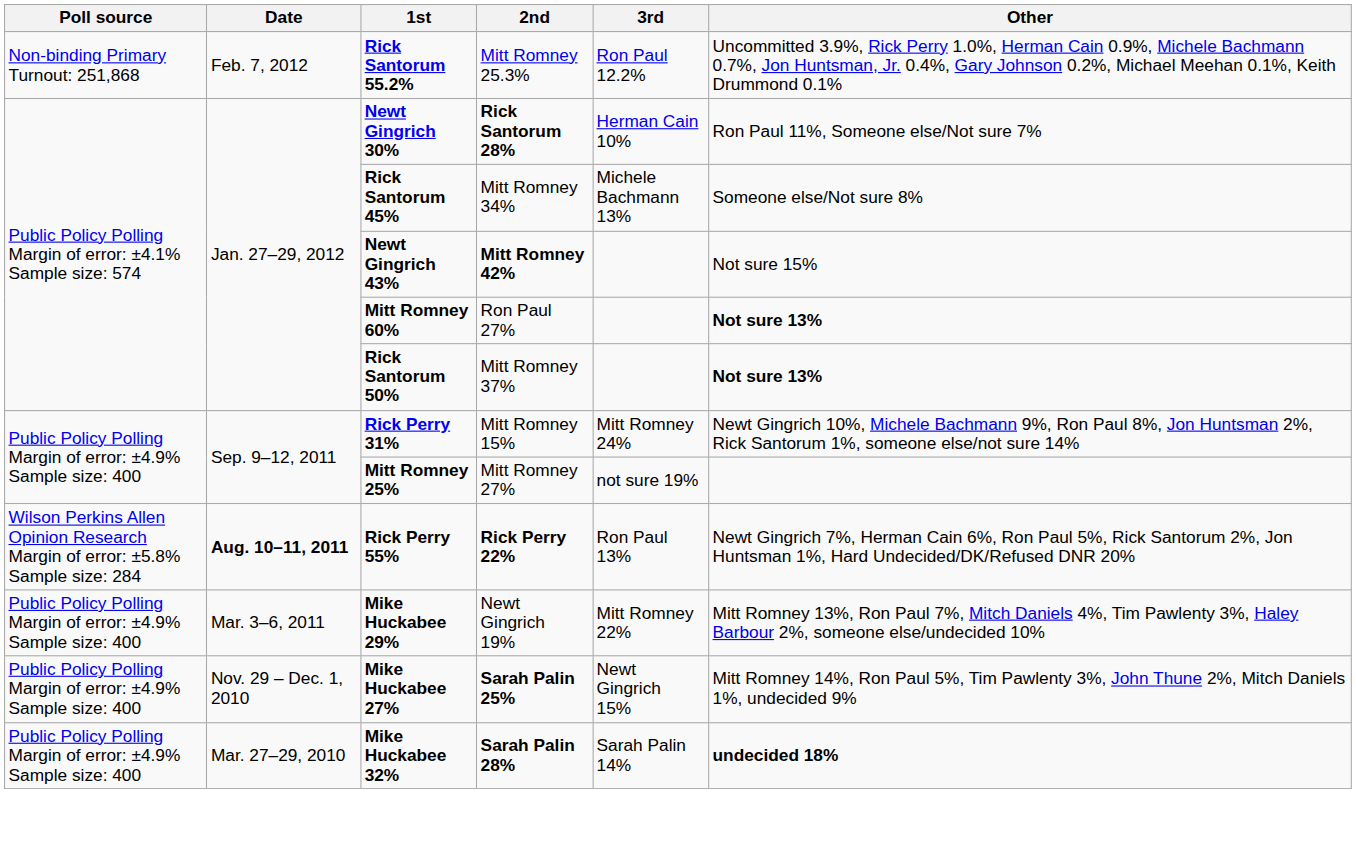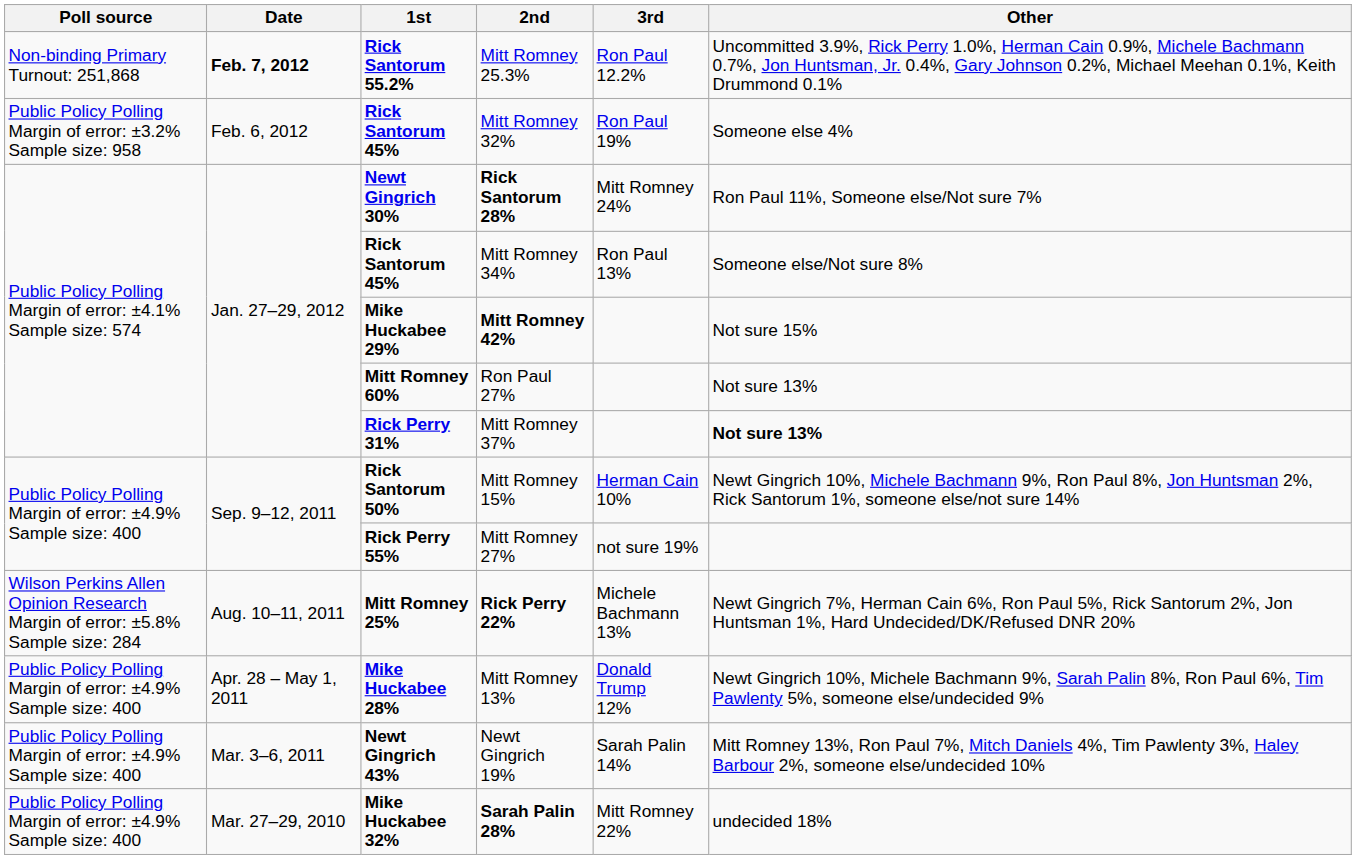(259, 65) normal -> (260, 65) bold
+ row: (529, 131)
(647, 131) Herman Cain 10% -> (645, 197) Mitt Romney 24%
(638, 197) Michele Bachmann 13% -> (632, 263) Ron Paul 13%
(400, 263) Newt Gingrich 43% -> (405, 330) Mike Huckabee 29%
(767, 320) bold -> (765, 386) normal
(405, 377) Rick Santorum 50% -> (407, 433) Rick Perry 31%
(407, 433) Rick Perry 31% -> (405, 490) Rick Santorum 50%
(645, 433) Mitt Romney 24% -> (647, 490) Herman Cain 10%
(416, 480) Mitt Romney 25% -> (407, 546) Rick Perry 55%
(280, 546) bold -> (278, 613) normal
(407, 546) Rick Perry 55% -> (416, 613) Mitt Romney 25%
(632, 546) Ron Paul 13% -> (638, 613) Michele Bachmann 13%
+ row: (529, 689)
(405, 622) Mike Huckabee 29% -> (400, 755) Newt Gingrich 43%
(645, 622) Mitt Romney 22% -> (641, 755) Sarah Palin 14%
- row: (528, 689)
(641, 755) Sarah Palin 14% -> (645, 821) Mitt Romney 22%
(775, 755) bold -> (772, 821) normal
